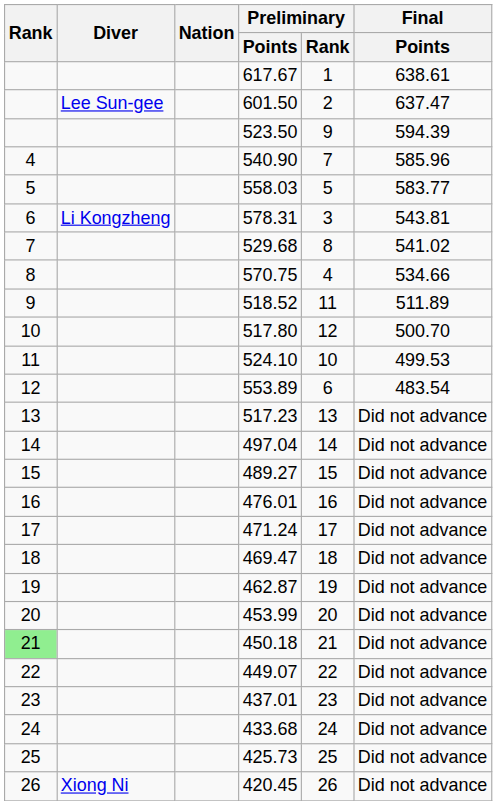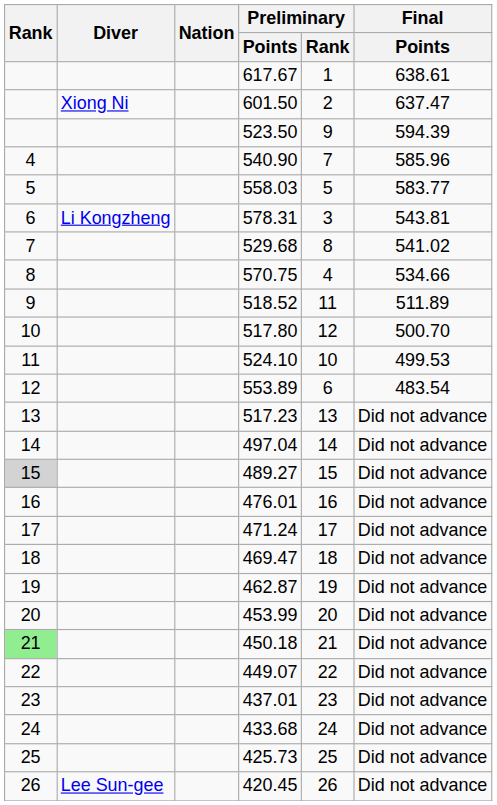(112, 103) Lee Sun-gee -> (95, 103) Xiong Ni
(31, 473) no background -> (31, 473) lightgrey background
(95, 786) Xiong Ni -> (112, 786) Lee Sun-gee
